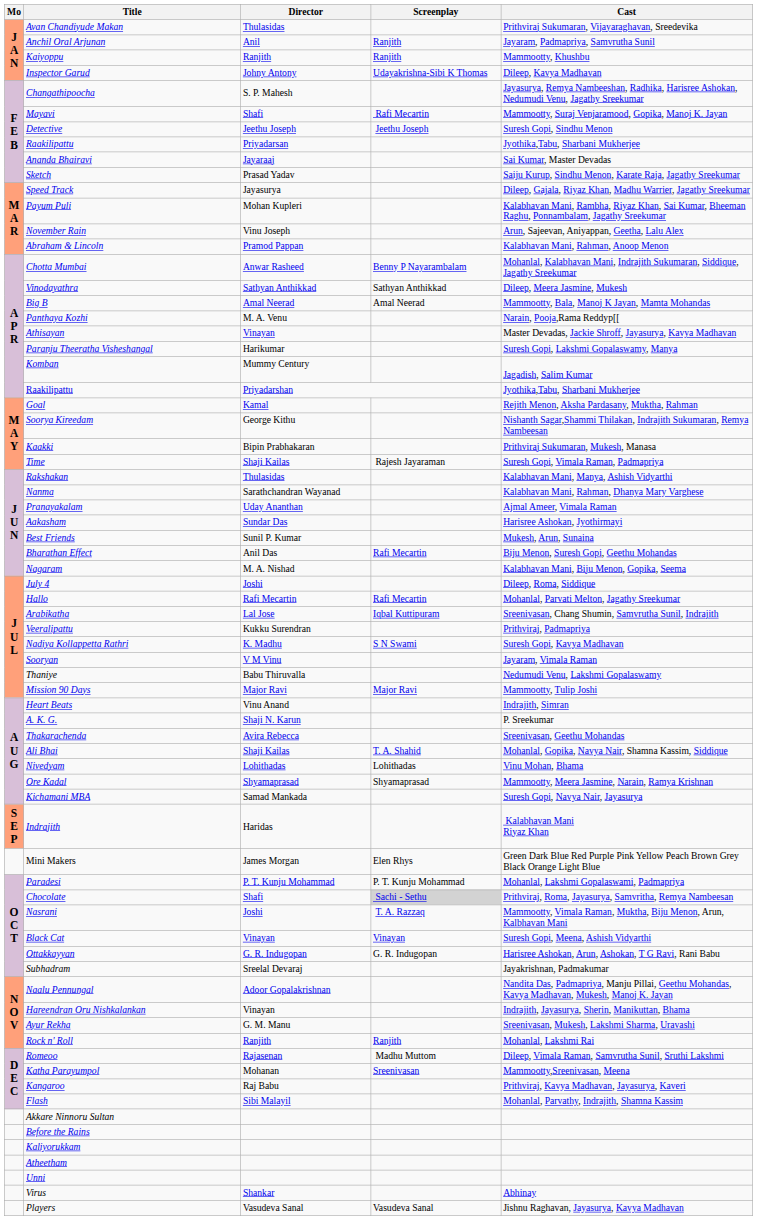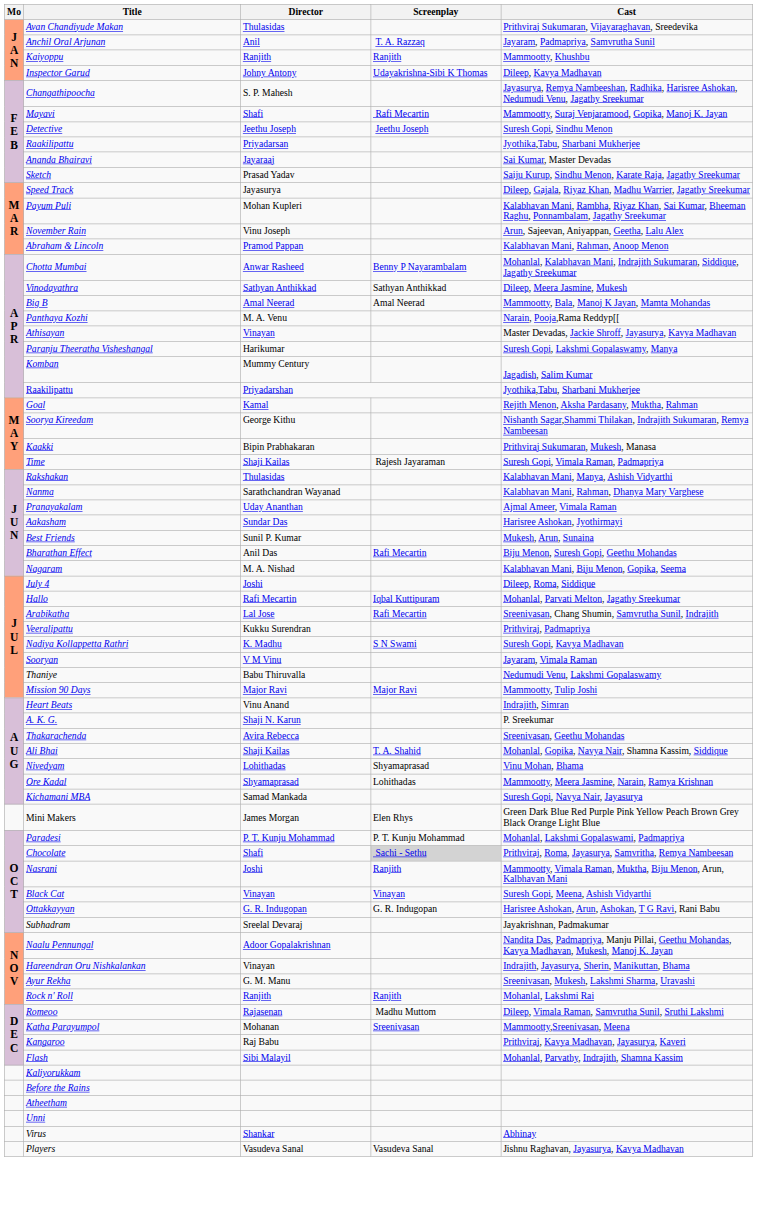(387, 42) Ranjith -> (399, 42) T. A. Razzaq
(400, 598) Rafi Mecartin -> (406, 598) Iqbal Kuttipuram
(406, 614) Iqbal Kuttipuram -> (400, 614) Rafi Mecartin
(394, 766) Lohithadas -> (401, 766) Shyamaprasad
(401, 781) Shyamaprasad -> (394, 781) Lohithadas
- row: (43, 826)
(399, 912) T. A. Razzaq -> (387, 868) Ranjith
- row: (70, 1116)
rows swapped: (53, 1147) <-> (58, 1132)
